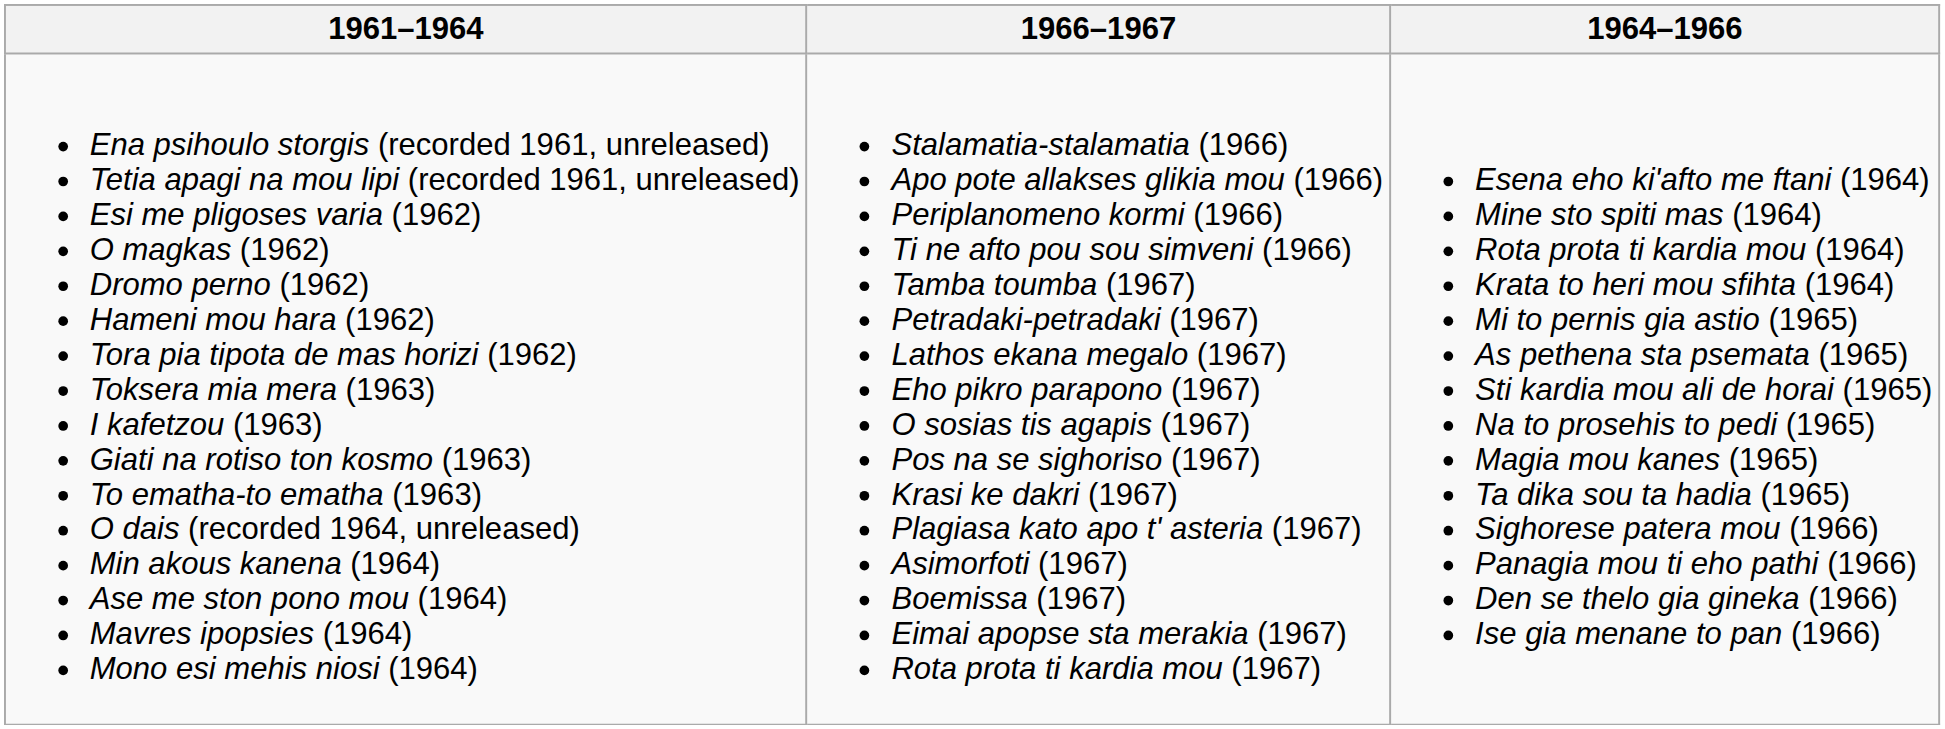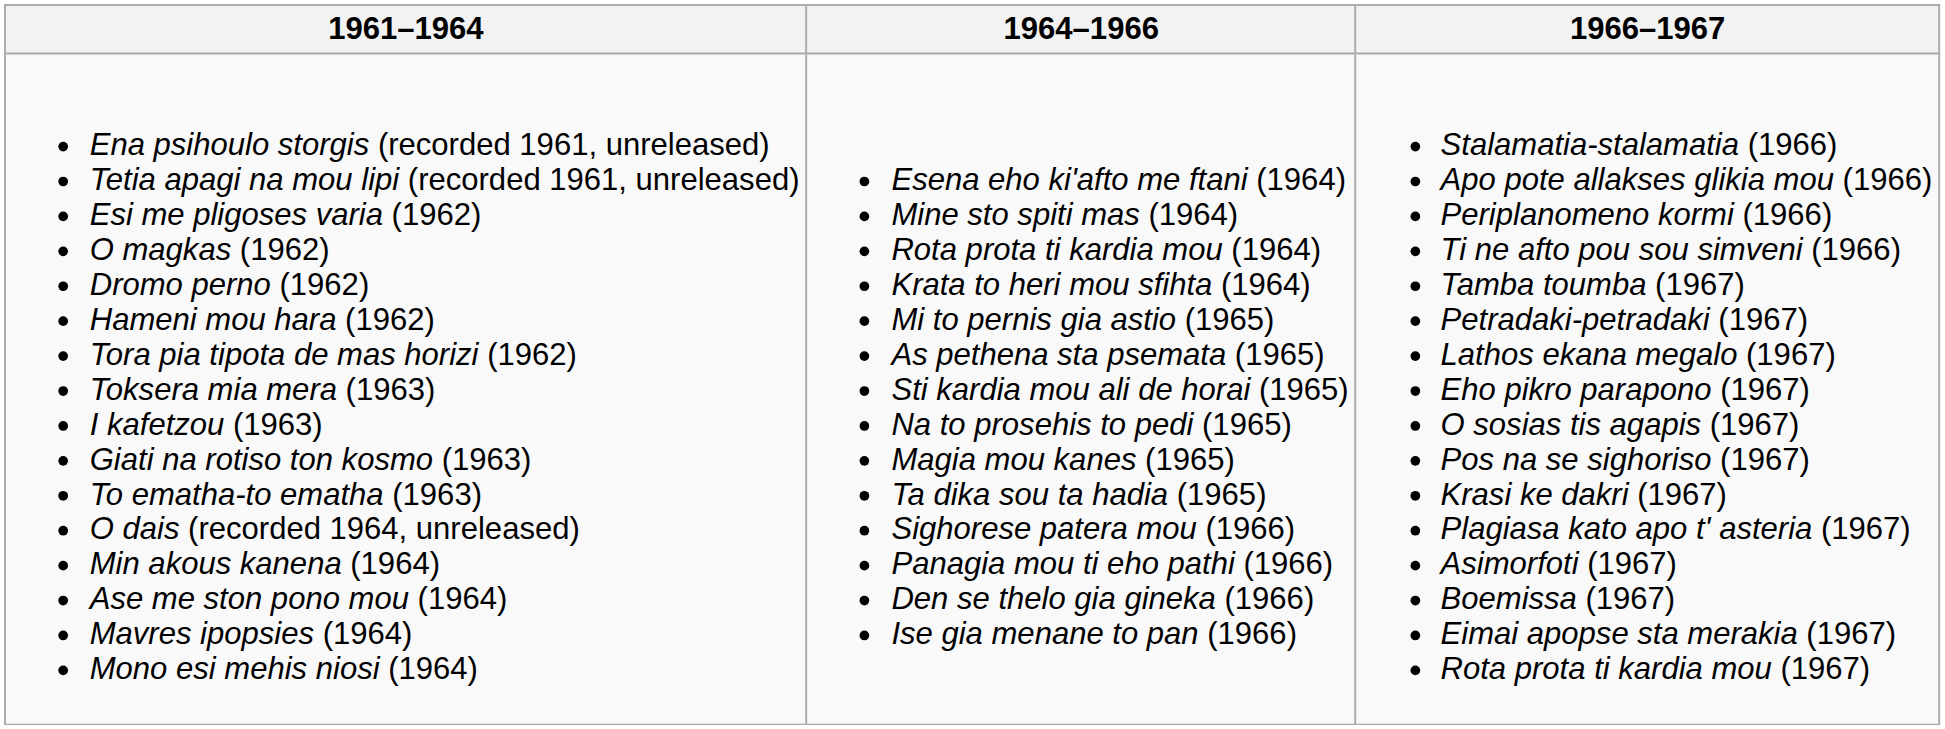columns swapped: (1665, 29) <-> (1098, 29)
